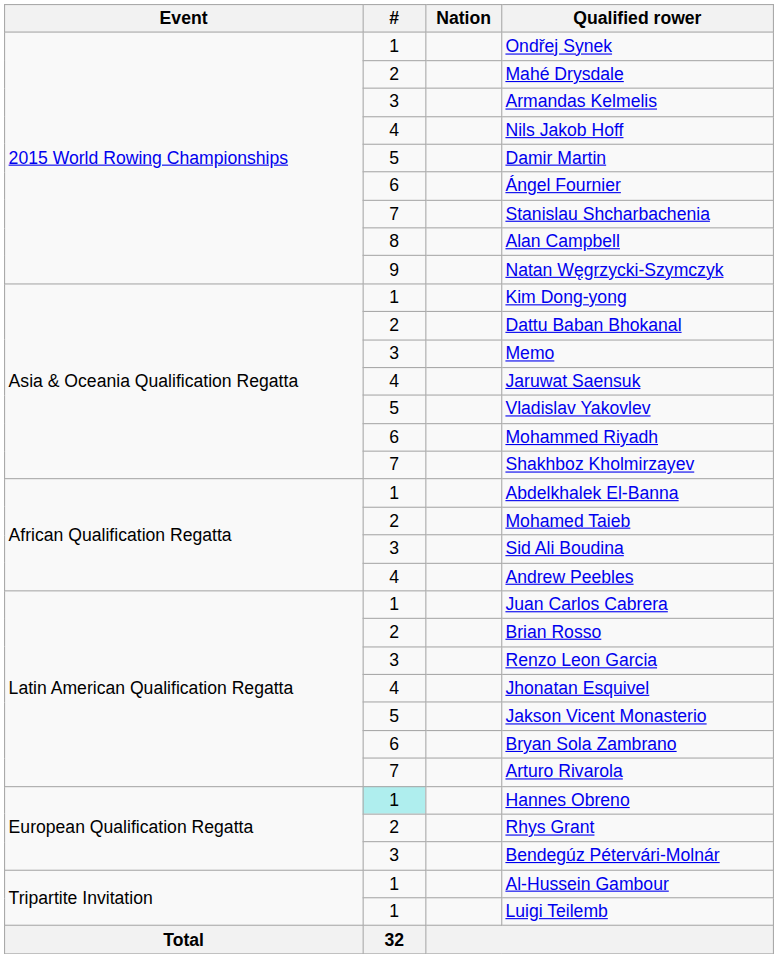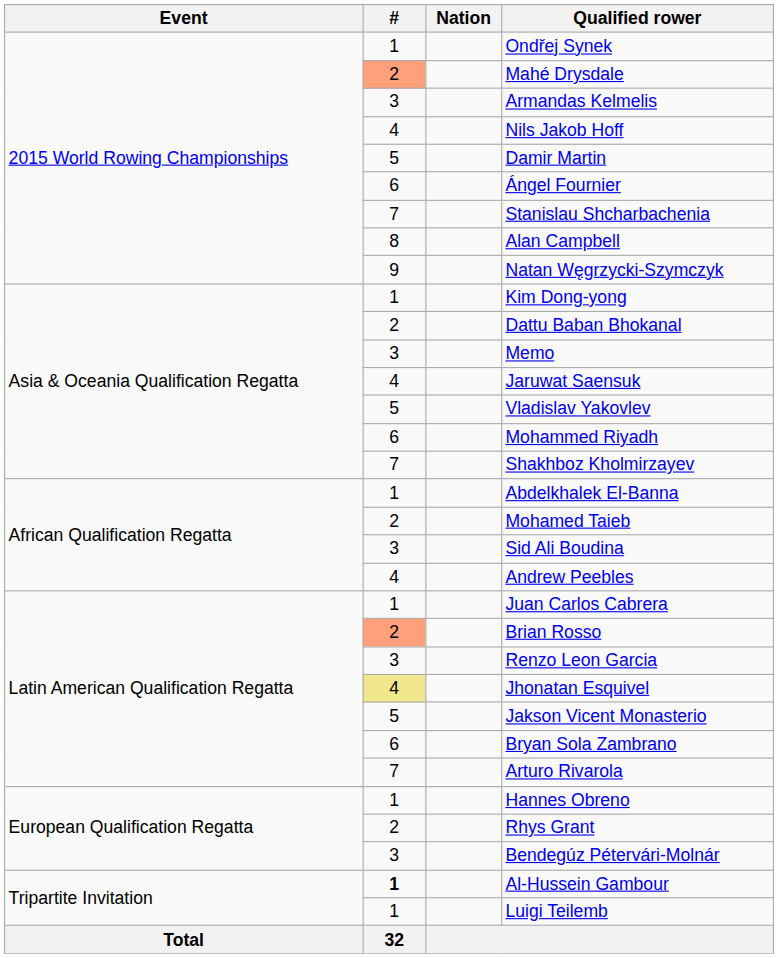(394, 74) no background -> (394, 74) lightsalmon background
(394, 632) no background -> (394, 632) lightsalmon background
(394, 688) no background -> (394, 688) khaki background
(394, 800) paleturquoise background -> (394, 800) no background
(394, 883) normal -> (394, 883) bold
